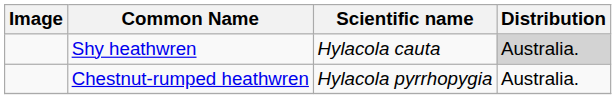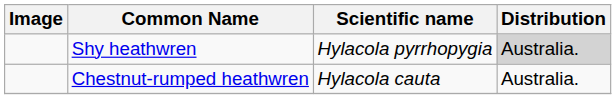(379, 49) Hylacola cauta -> (405, 49) Hylacola pyrrhopygia
(405, 78) Hylacola pyrrhopygia -> (379, 78) Hylacola cauta
